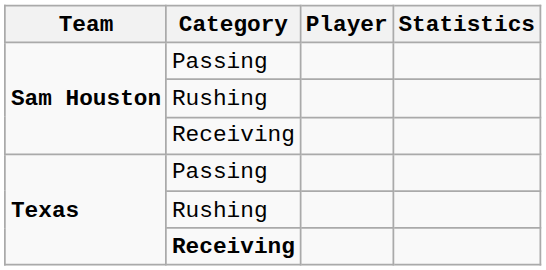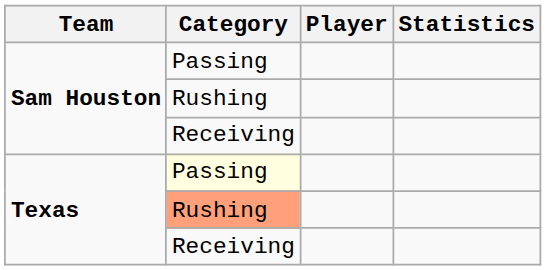(220, 172) no background -> (220, 172) lightyellow background
(220, 210) no background -> (220, 210) lightsalmon background
(233, 247) bold -> (233, 247) normal
